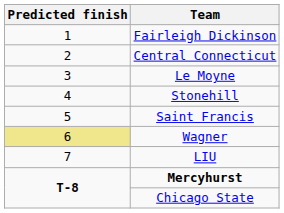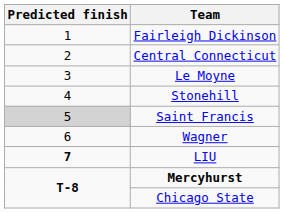(68, 116) no background -> (68, 116) lightgrey background
(68, 137) khaki background -> (68, 137) no background
(68, 157) normal -> (68, 157) bold
